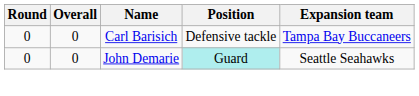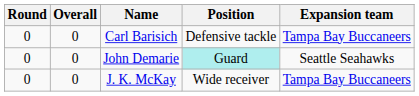+ row: (141, 79)
